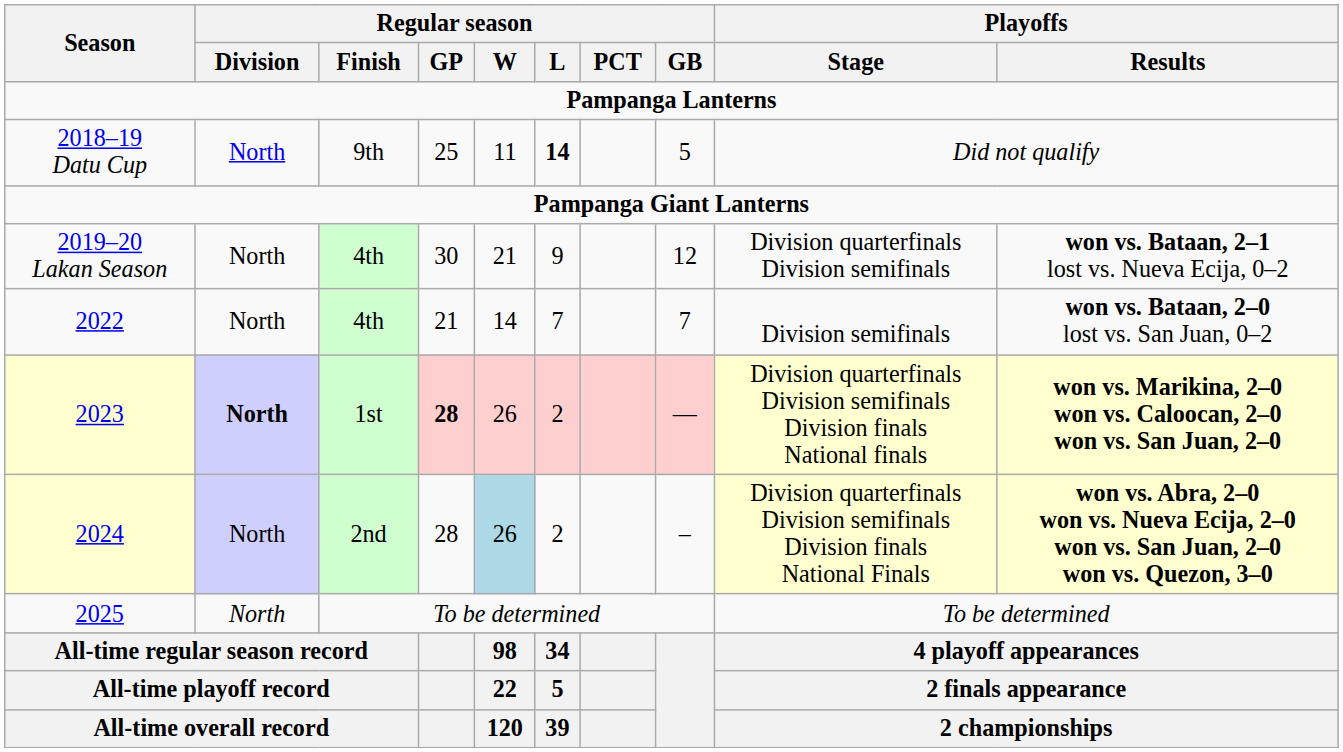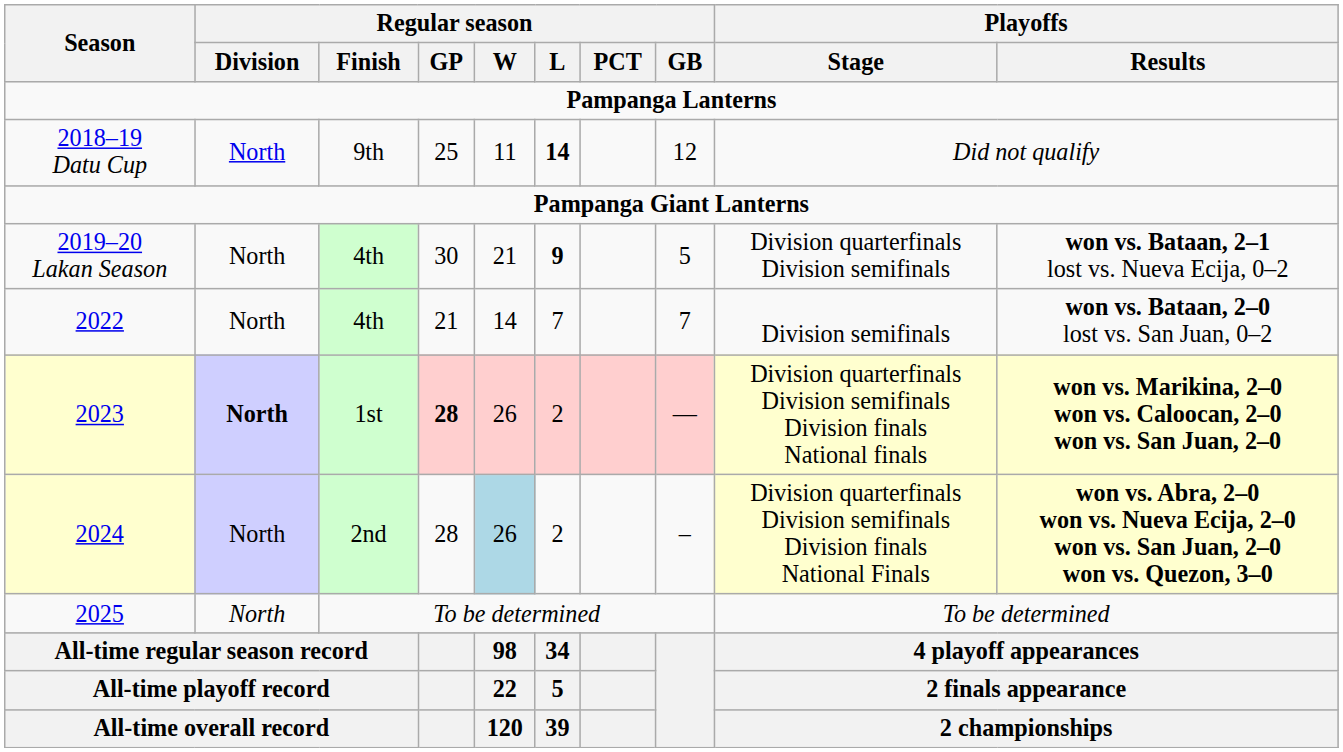(685, 152) 5 -> (685, 152) 12
(557, 256) normal -> (557, 256) bold
(685, 256) 12 -> (685, 256) 5
